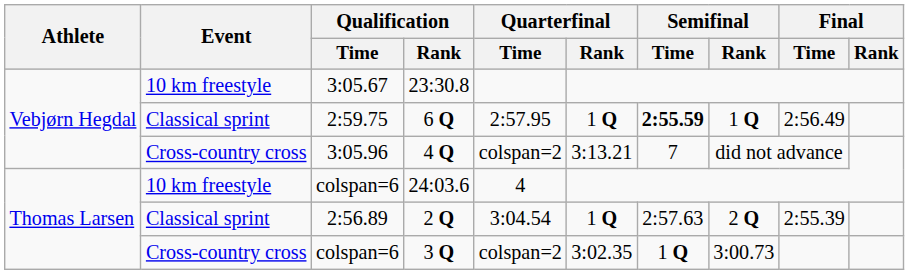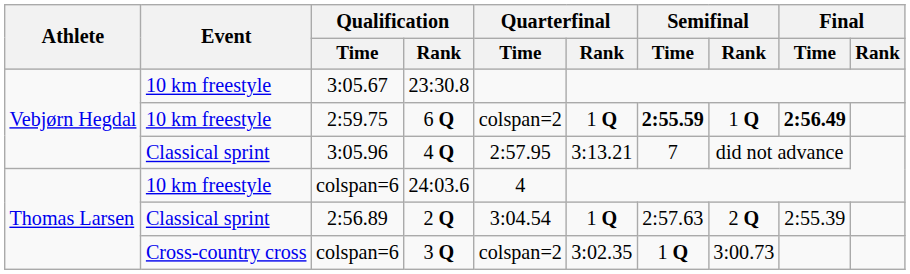(208, 119) Classical sprint -> (209, 119) 10 km freestyle
(520, 119) 2:57.95 -> (520, 119) colspan=2
(814, 119) normal -> (815, 119) bold
(226, 152) Cross-country cross -> (208, 152) Classical sprint
(520, 152) colspan=2 -> (520, 152) 2:57.95
